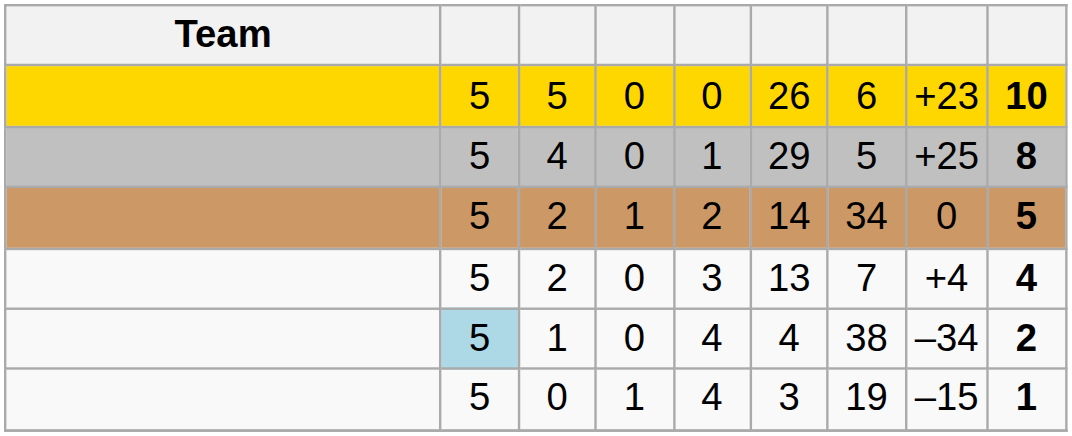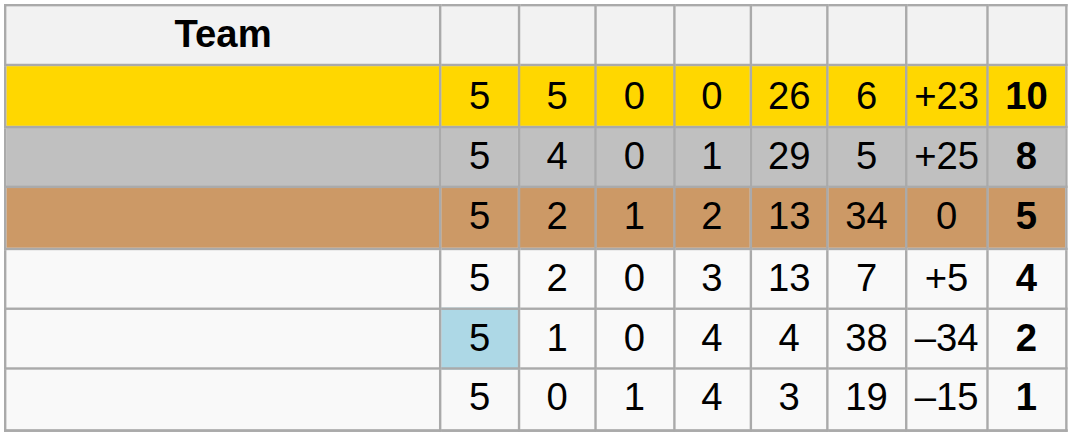(789, 216) 14 -> (789, 216) 13
(947, 277) +4 -> (947, 277) +5
